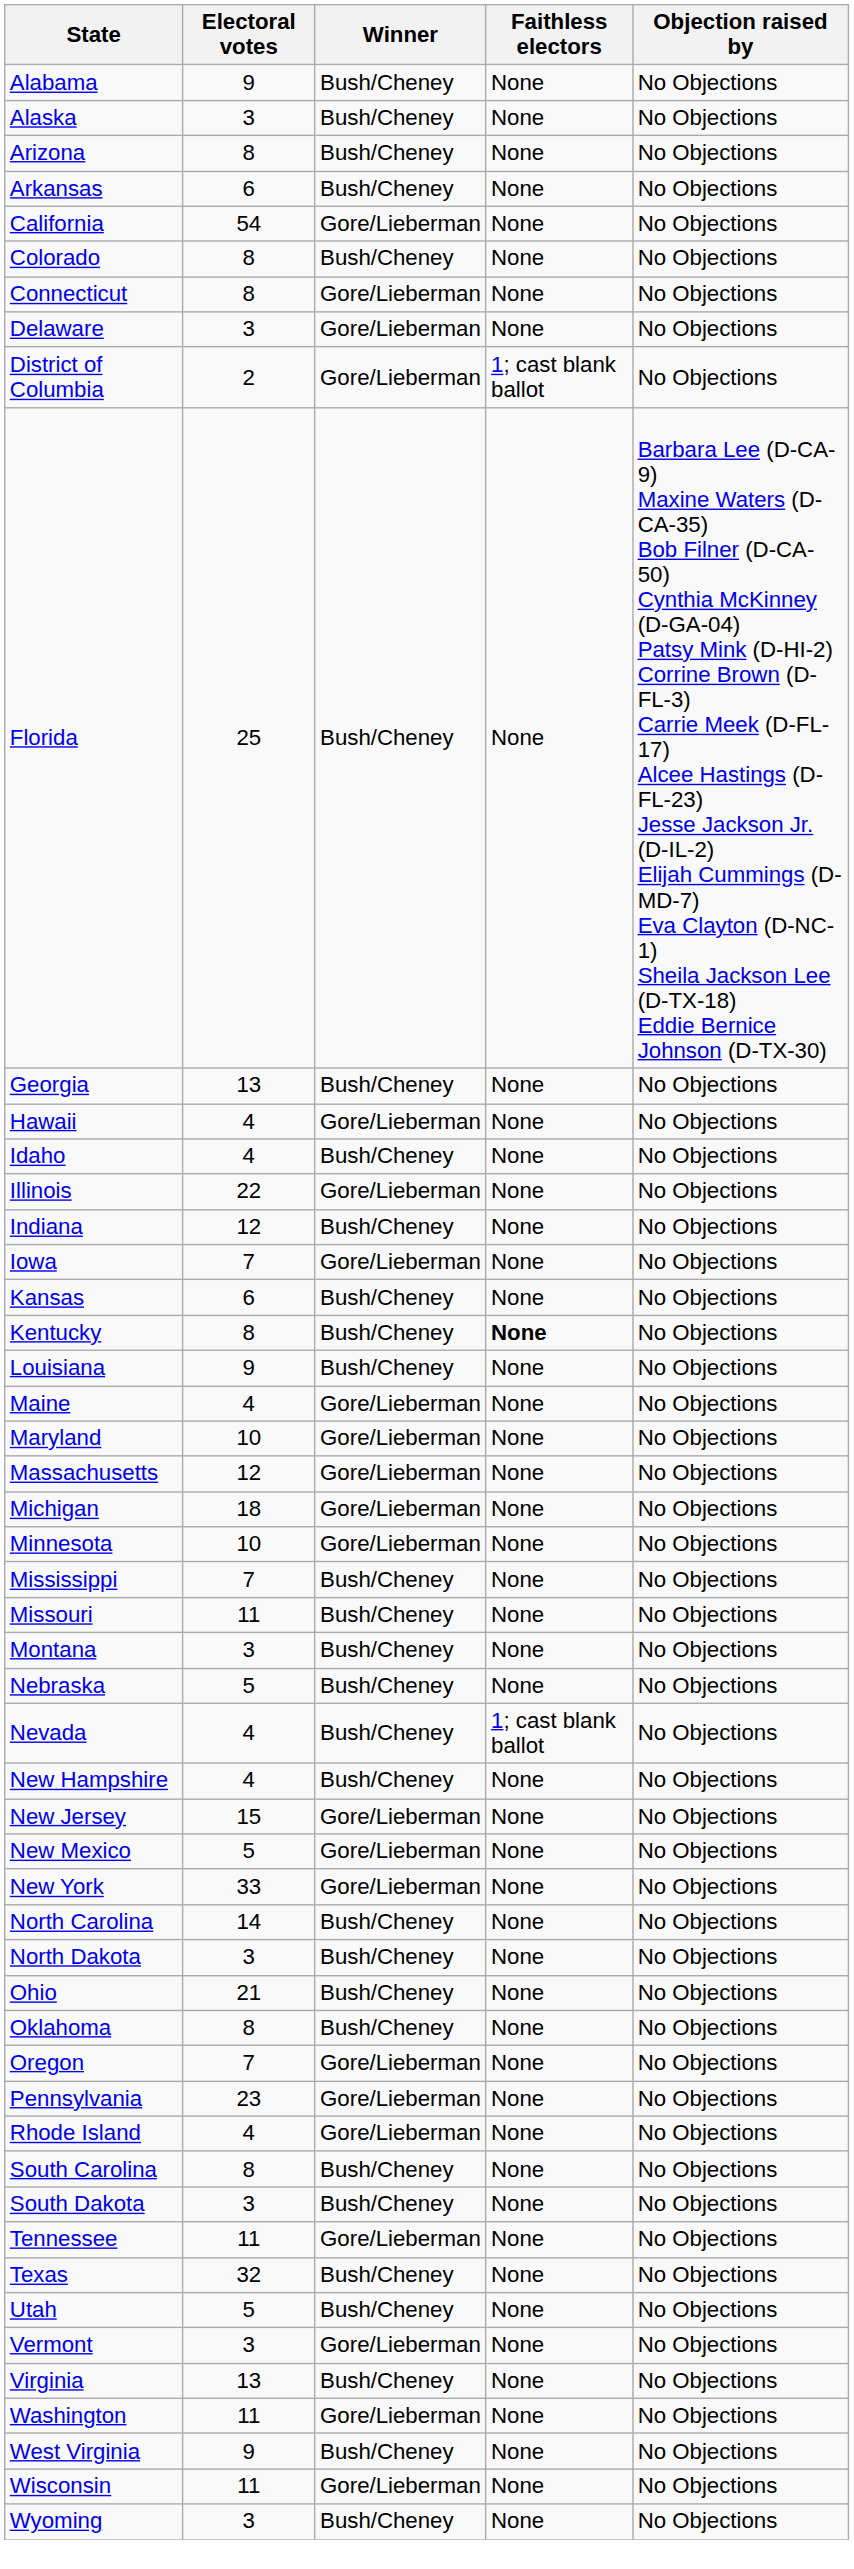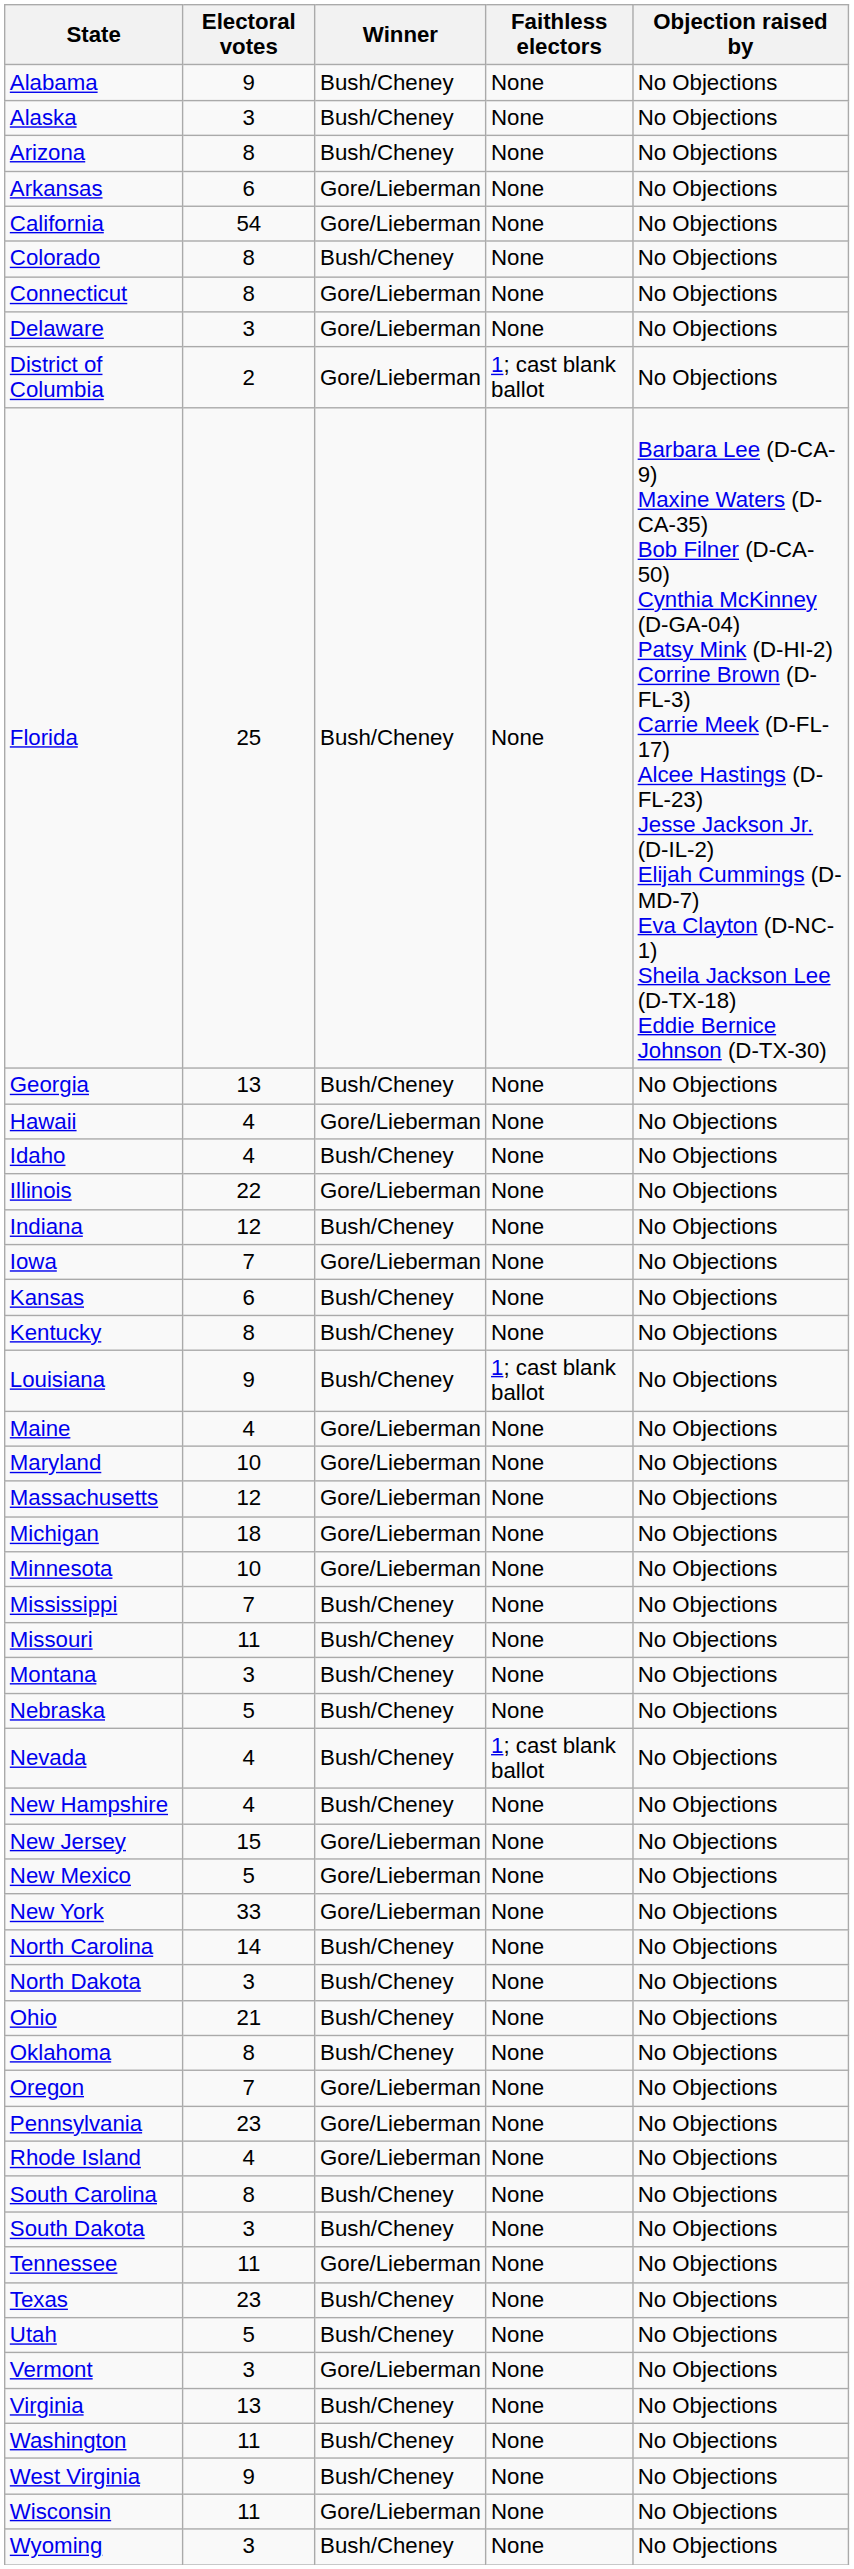(387, 188) Bush/Cheney -> (400, 188) Gore/Lieberman
(519, 1332) bold -> (518, 1332) normal
(518, 1367) None -> (553, 1380) 1; cast blank ballot
(249, 2274) 32 -> (249, 2299) 23
(400, 2415) Gore/Lieberman -> (387, 2440) Bush/Cheney
